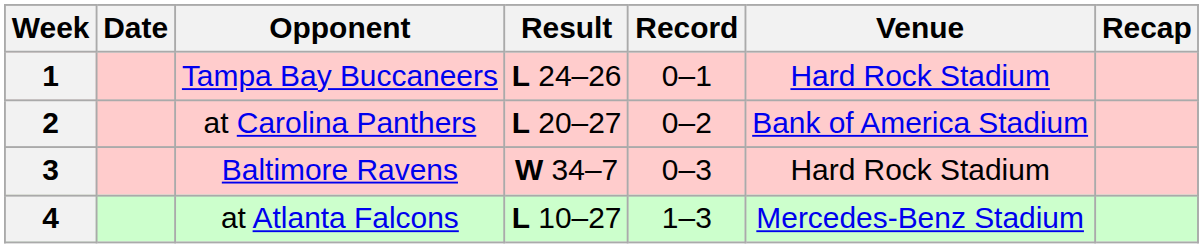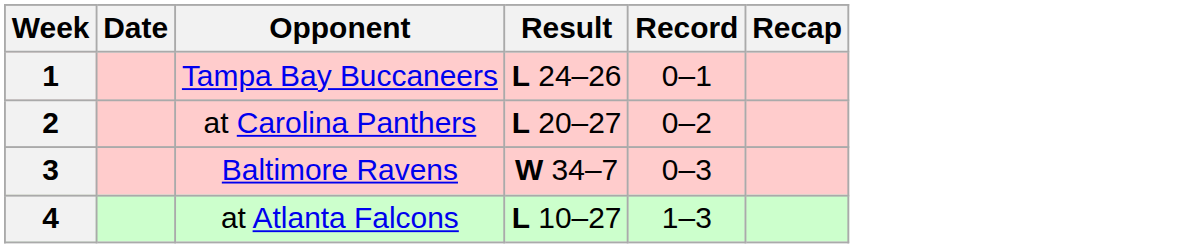- column: (920, 28)
